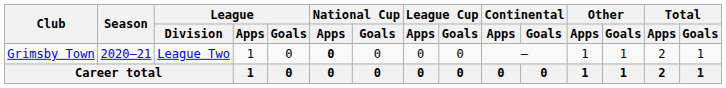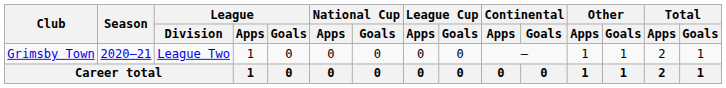(331, 54) bold -> (331, 54) normal
